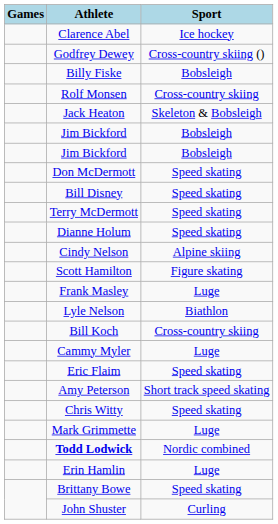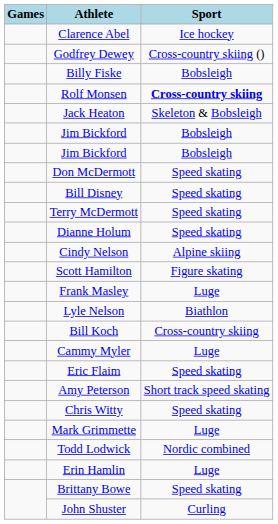(207, 93) normal -> (207, 93) bold
(94, 449) bold -> (94, 449) normal
